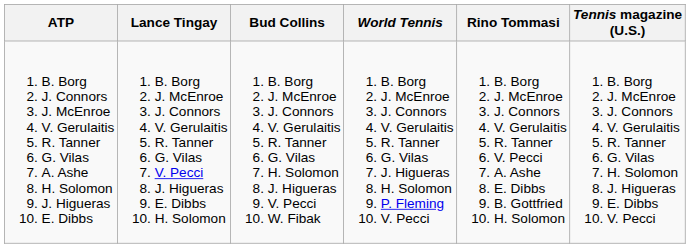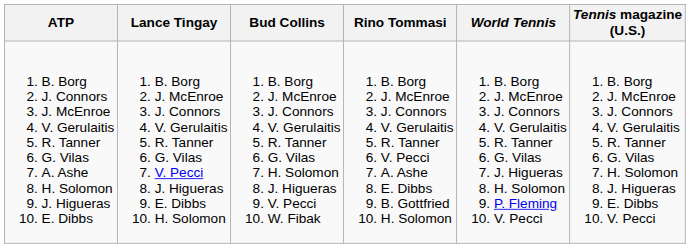columns swapped: (513, 22) <-> (400, 22)
